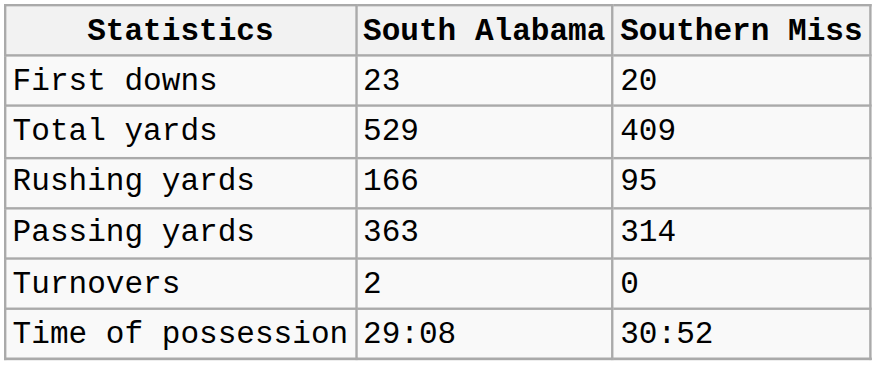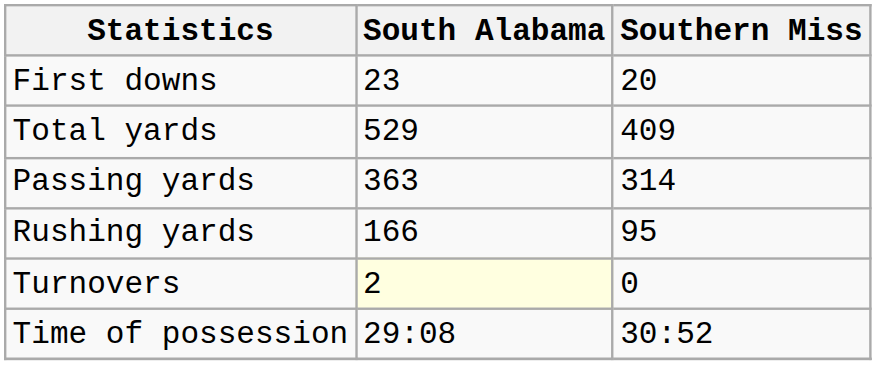rows swapped: (134, 182) <-> (134, 233)
(372, 284) no background -> (372, 284) lightyellow background
